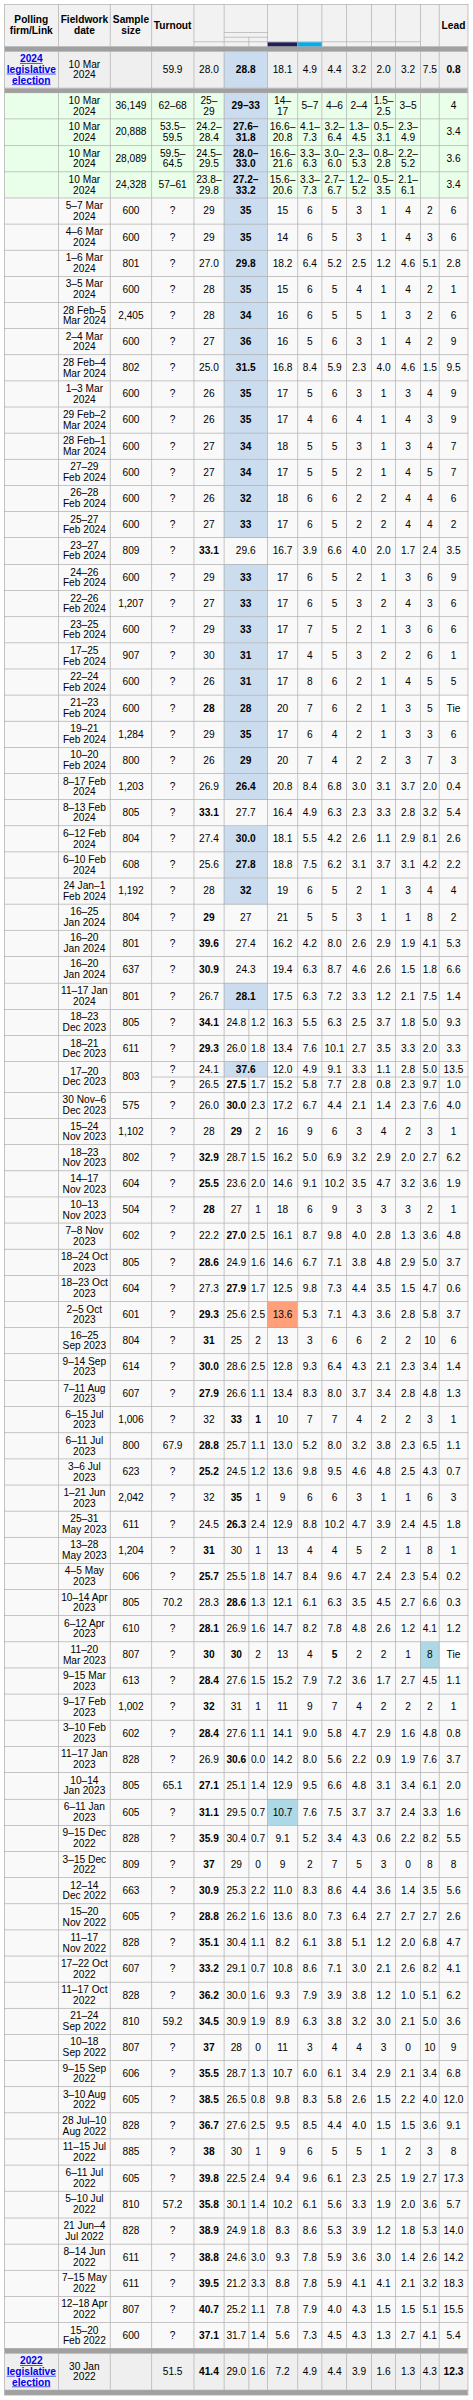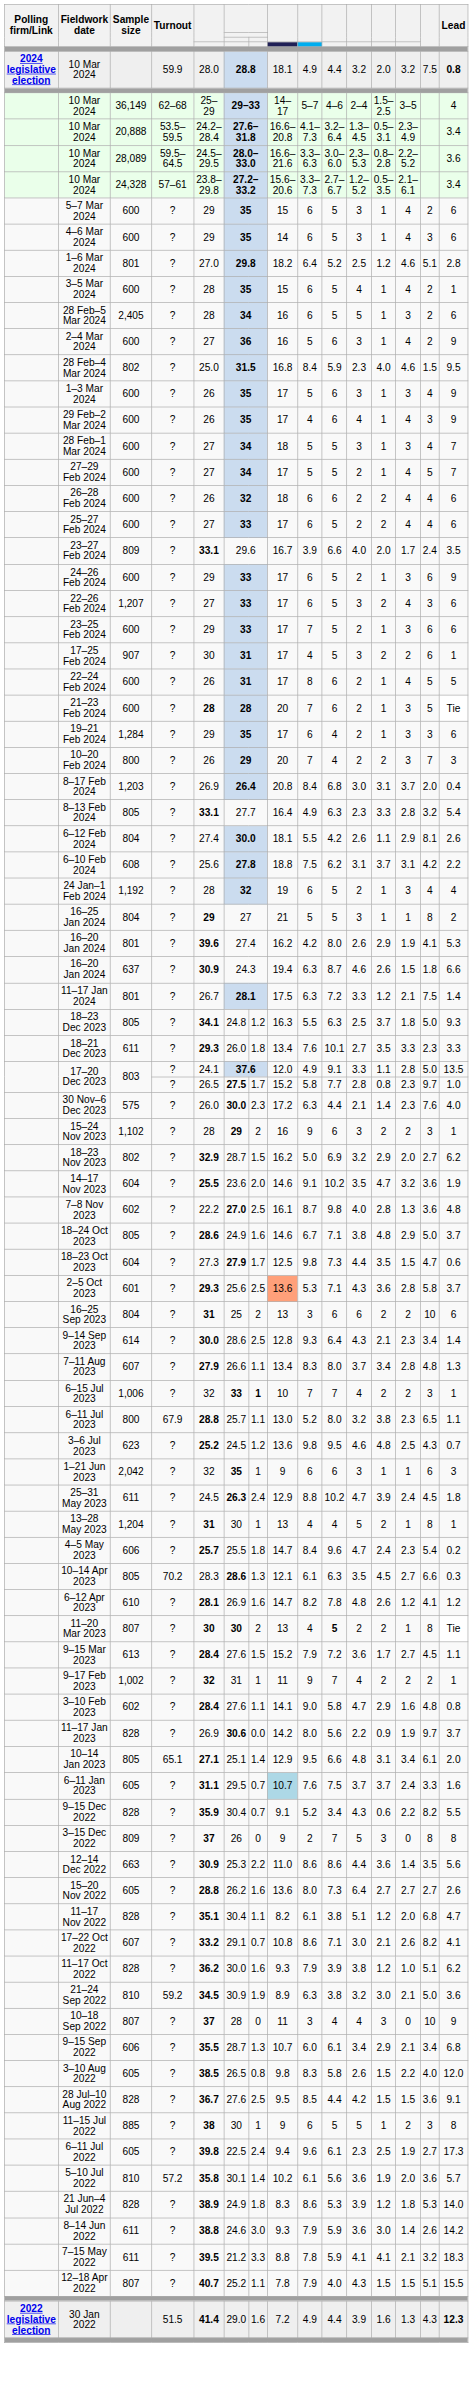(453, 525) 2 -> (453, 525) 6
(430, 1048) 2.0 -> (430, 1048) 2.3
(310, 1105) 6.7 -> (310, 1105) 6.3
(384, 1131) 4 -> (384, 1131) 2
- row: (84, 1210)
(430, 1655) lightblue background -> (430, 1629) no background
(430, 1760) 7.6 -> (430, 1733) 9.7
(236, 1864) 29 -> (236, 1838) 26
(310, 1890) 8.3 -> (310, 1864) 8.6
(359, 2126) 4.0 -> (359, 2100) 4.2
(359, 2204) 3.3 -> (359, 2178) 3.6
(310, 2257) 7.8 -> (310, 2231) 7.9
- row: (84, 2335)
